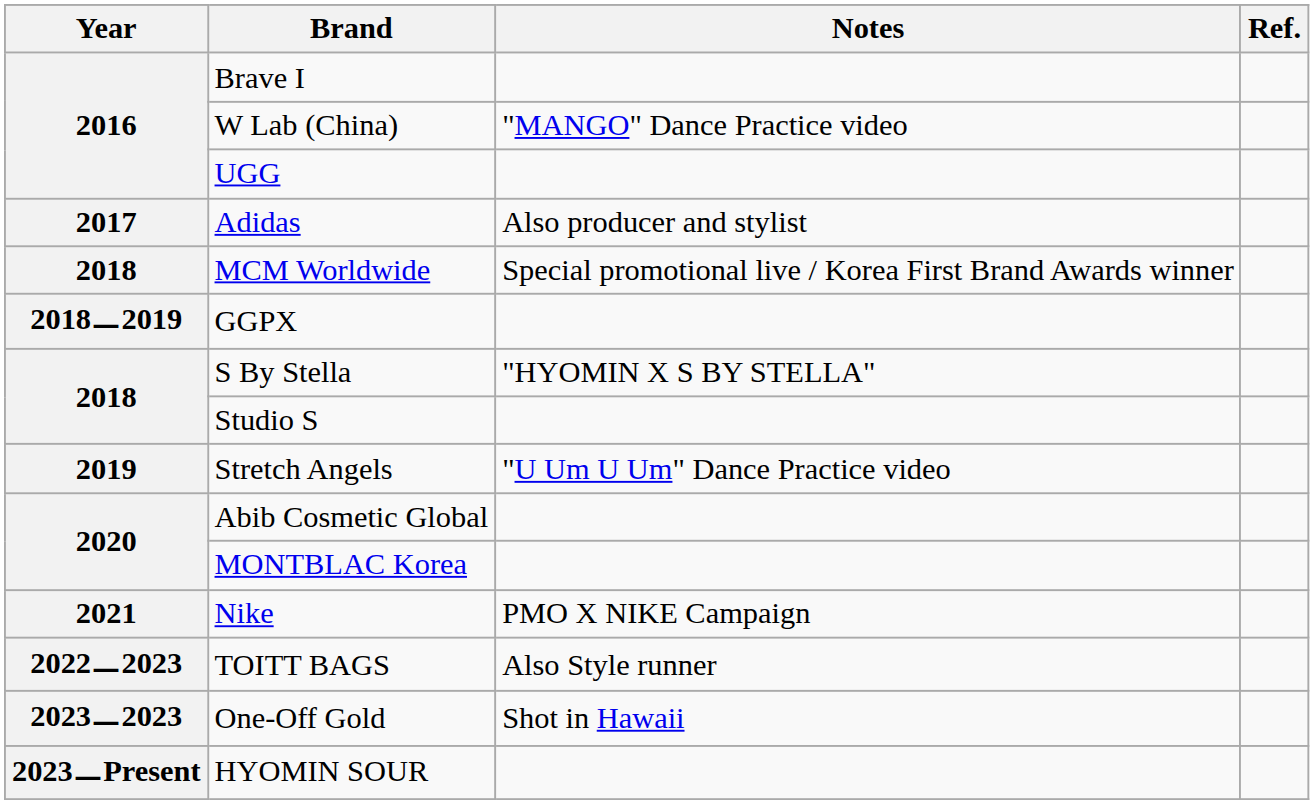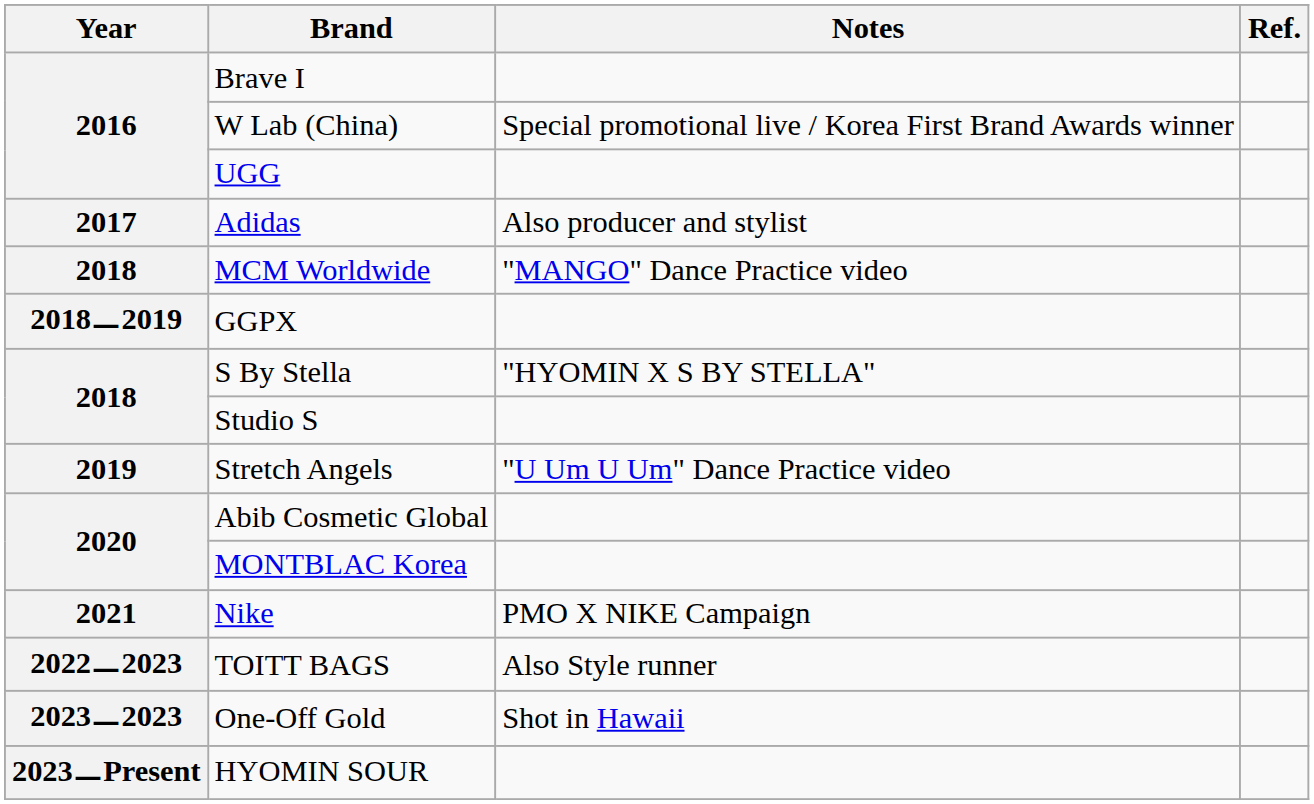(705, 125) "MANGO" Dance Practice video -> (868, 125) Special promotional live / Korea First Brand Awards winner
(868, 269) Special promotional live / Korea First Brand Awards winner -> (705, 269) "MANGO" Dance Practice video
